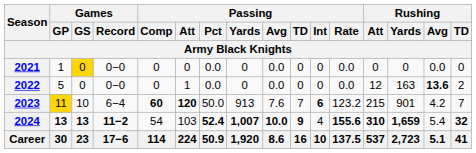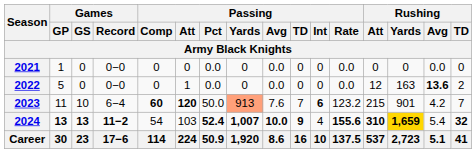(82, 67) gold background -> (82, 67) no background
(61, 103) gold background -> (61, 103) no background
(245, 103) no background -> (245, 103) lightsalmon background
(406, 121) no background -> (406, 121) gold background
